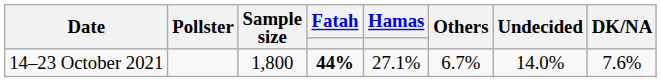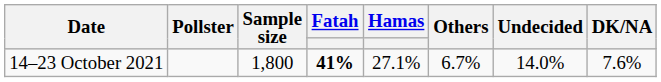(335, 62) 44% -> (335, 62) 41%
